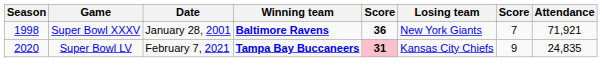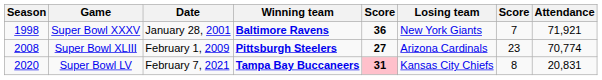+ row: (96, 48)
(514, 48) 9 -> (514, 65) 8
(565, 48) 24,835 -> (565, 65) 20,831
